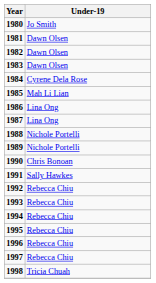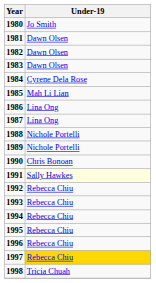(50, 175) no background -> (50, 175) lightyellow background
(50, 257) no background -> (50, 257) gold background
